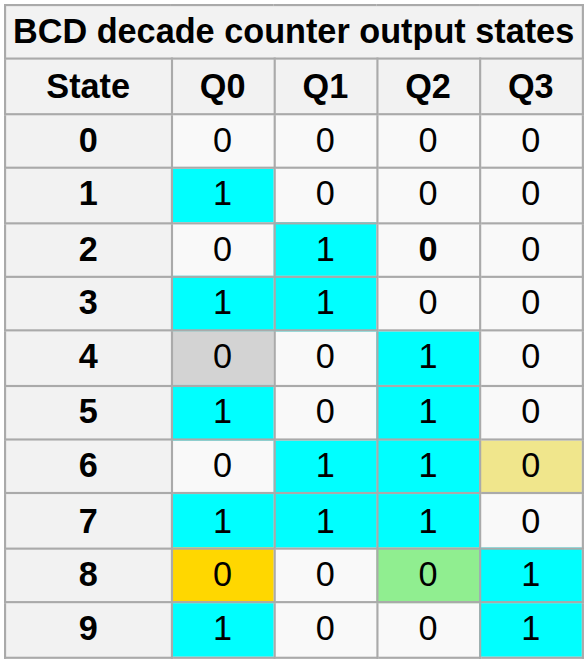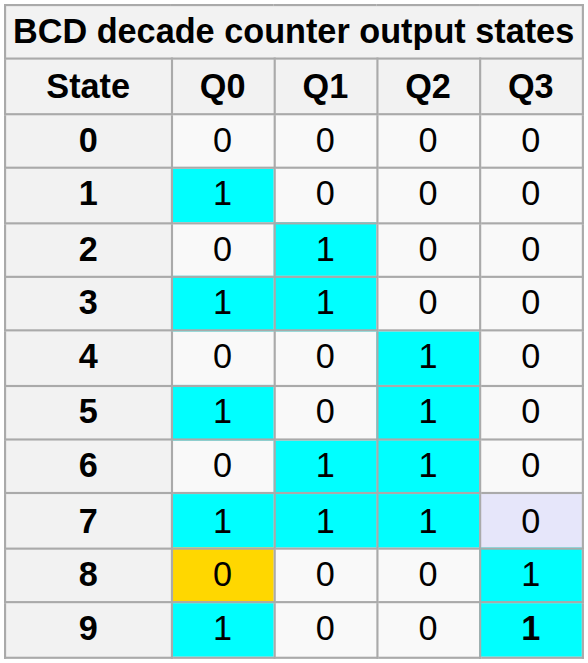(428, 248) bold -> (428, 248) normal
(223, 357) lightgrey background -> (223, 357) no background
(531, 466) khaki background -> (531, 466) no background
(531, 520) no background -> (531, 520) lavender background
(428, 574) lightgreen background -> (428, 574) no background
(531, 628) normal -> (531, 628) bold
